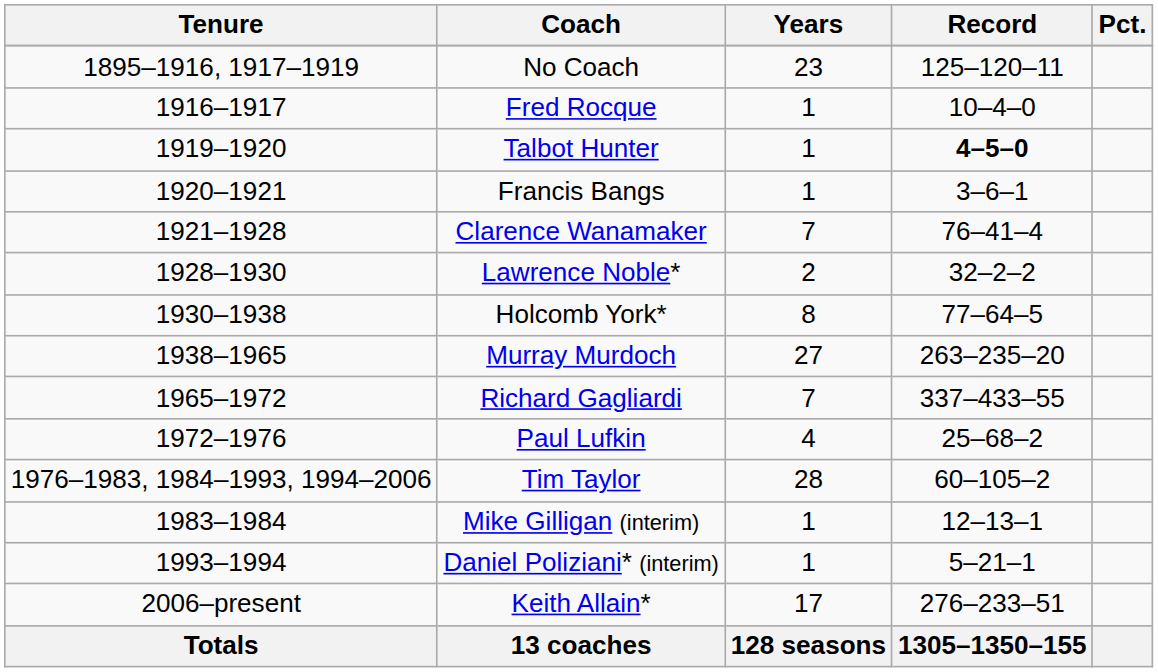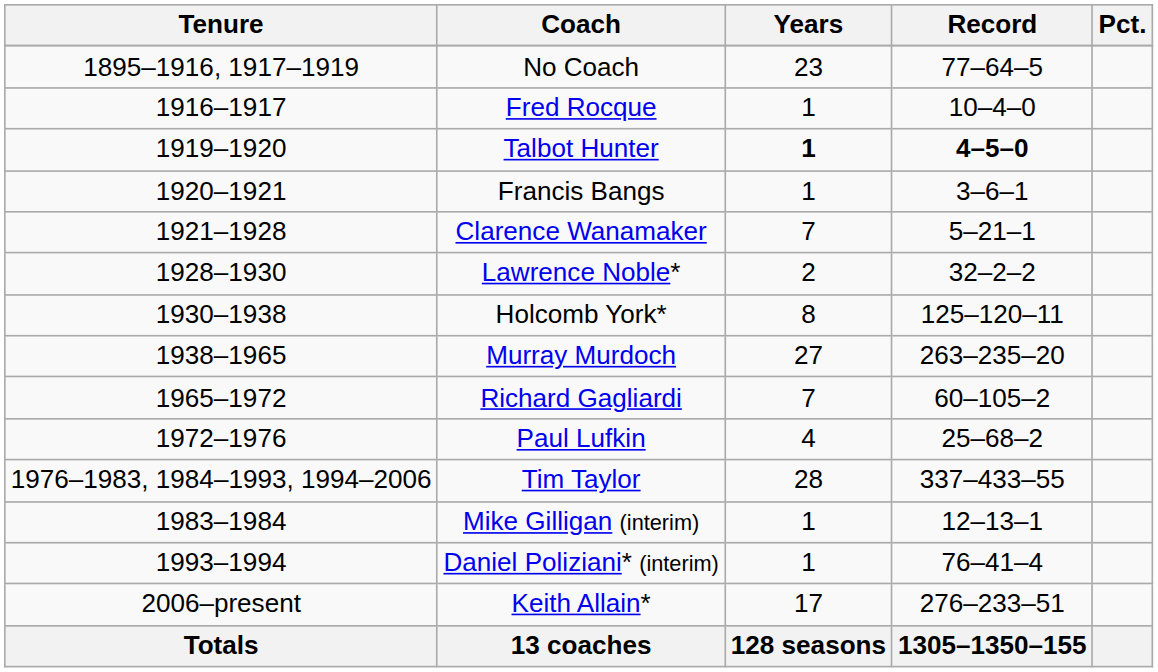(992, 66) 125–120–11 -> (992, 66) 77–64–5
(808, 149) normal -> (808, 149) bold
(992, 231) 76–41–4 -> (992, 231) 5–21–1
(992, 314) 77–64–5 -> (992, 314) 125–120–11
(992, 397) 337–433–55 -> (992, 397) 60–105–2
(992, 480) 60–105–2 -> (992, 480) 337–433–55
(992, 562) 5–21–1 -> (992, 562) 76–41–4
